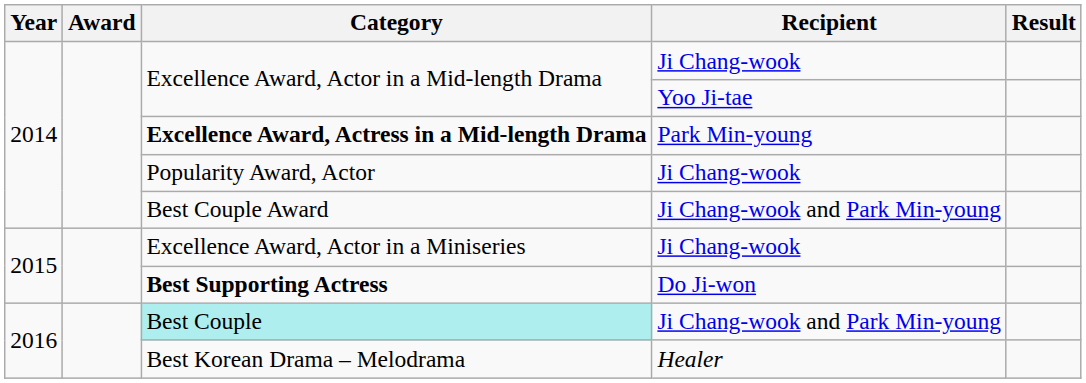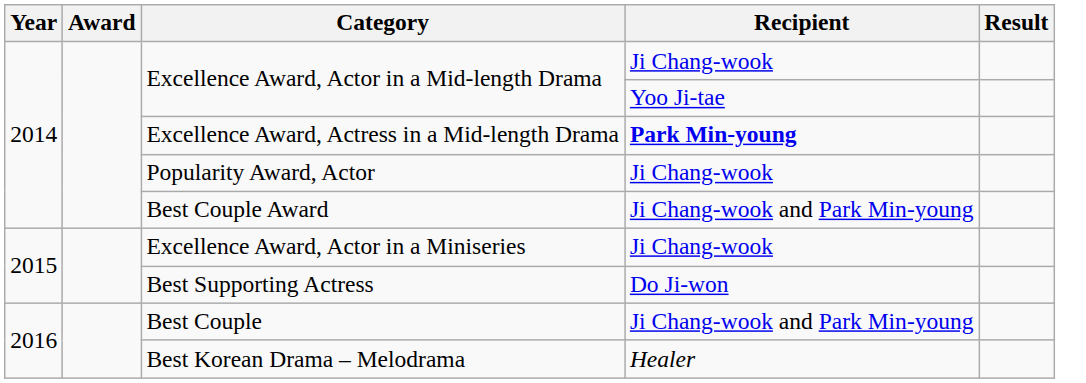(396, 135) bold -> (383, 135) normal
(735, 135) normal -> (713, 135) bold
(267, 284) bold -> (260, 284) normal
(204, 321) paleturquoise background -> (204, 321) no background
